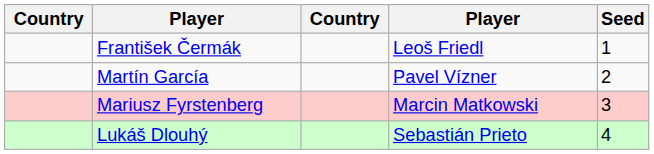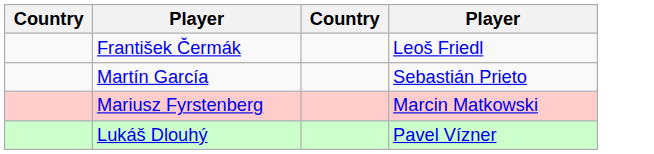- column: (623, 18)
(445, 76) Pavel Vízner -> (460, 76) Sebastián Prieto
(460, 134) Sebastián Prieto -> (445, 134) Pavel Vízner
